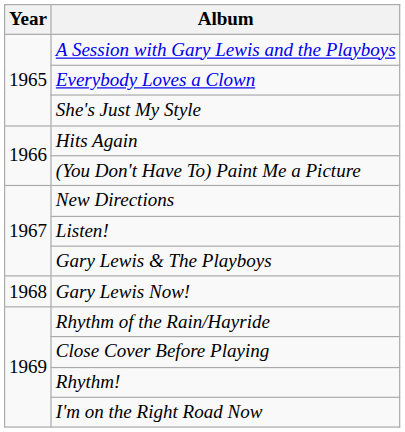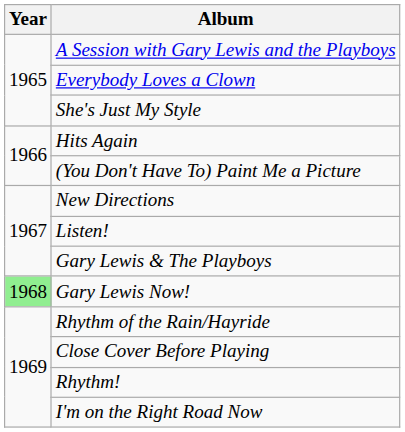(28, 291) no background -> (28, 291) lightgreen background
